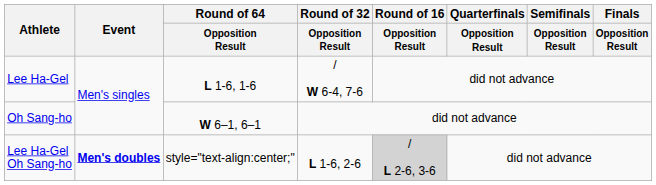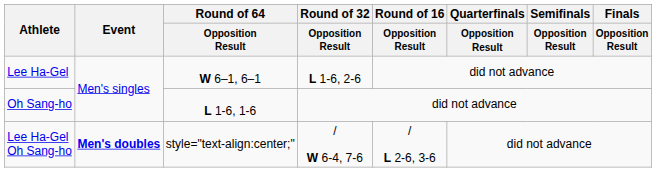(230, 85) L 1-6, 1-6 -> (230, 79) W 6–1, 6–1
(335, 79) / W 6-4, 7-6 -> (335, 79) L 1-6, 2-6
(230, 125) W 6–1, 6–1 -> (230, 111) L 1-6, 1-6
(335, 164) L 1-6, 2-6 -> (335, 144) / W 6-4, 7-6
(410, 157) lightgrey background -> (410, 144) no background
